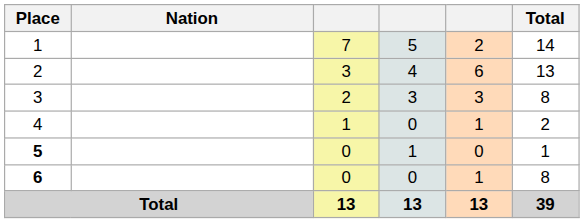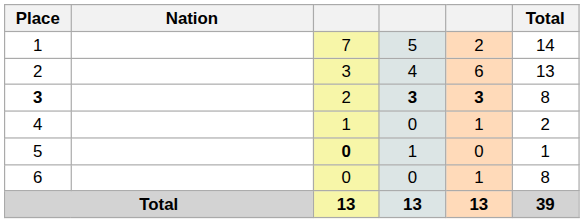(38, 98) normal -> (38, 98) bold
(412, 98) normal -> (412, 98) bold
(479, 98) normal -> (479, 98) bold
(38, 151) bold -> (38, 151) normal
(346, 151) normal -> (346, 151) bold
(38, 178) bold -> (38, 178) normal
